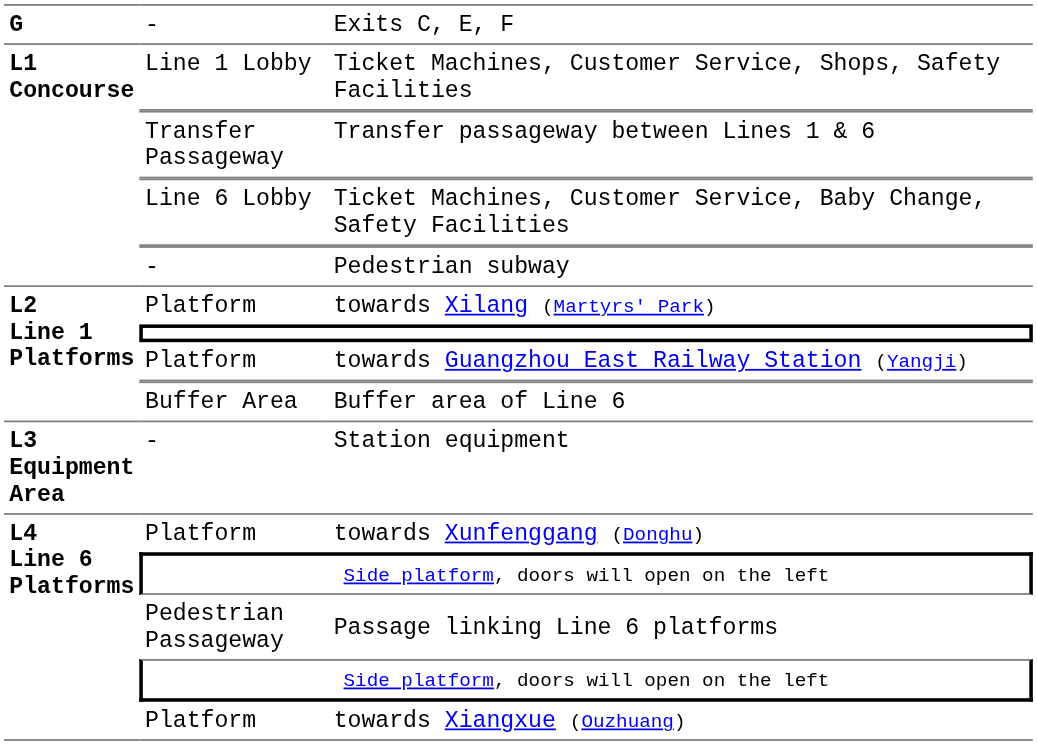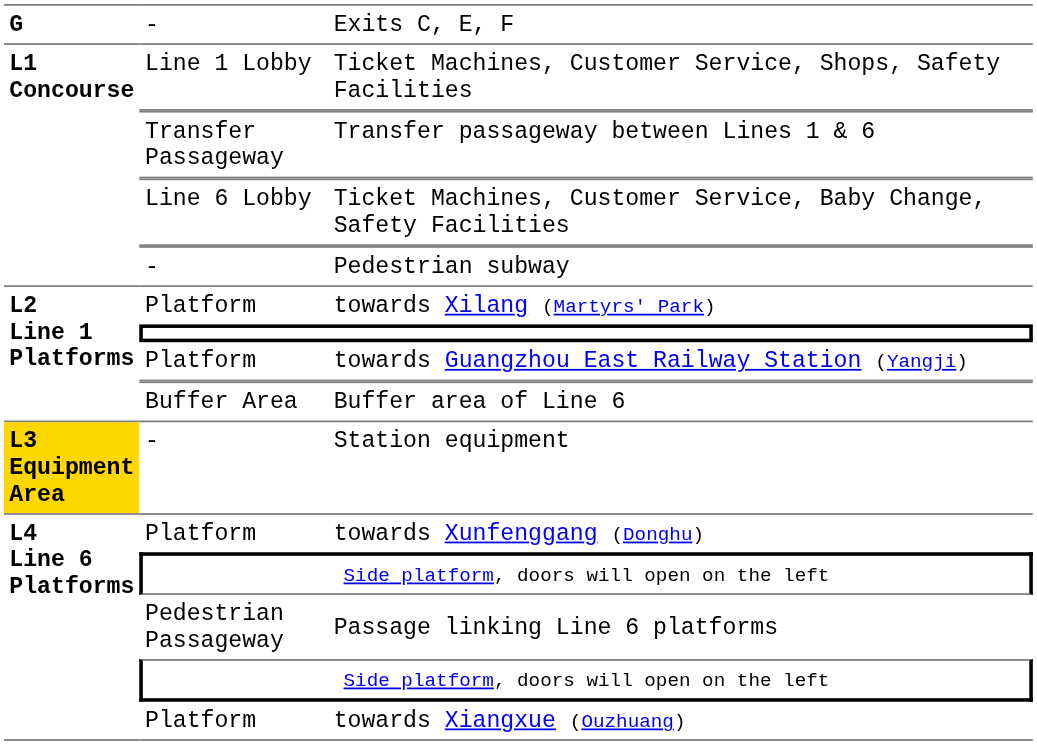(72, 468) no background -> (72, 468) gold background
